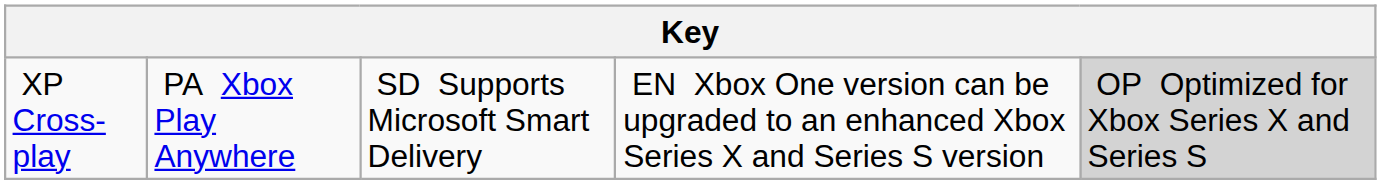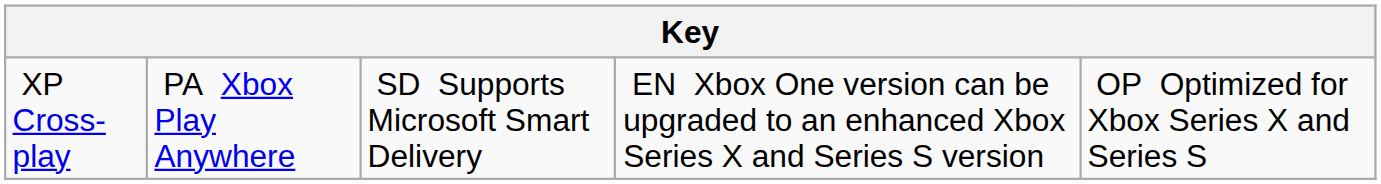(1219, 118) lightgrey background -> (1219, 118) no background
